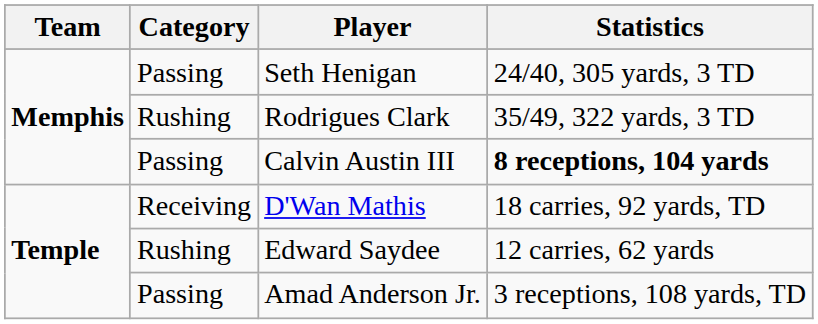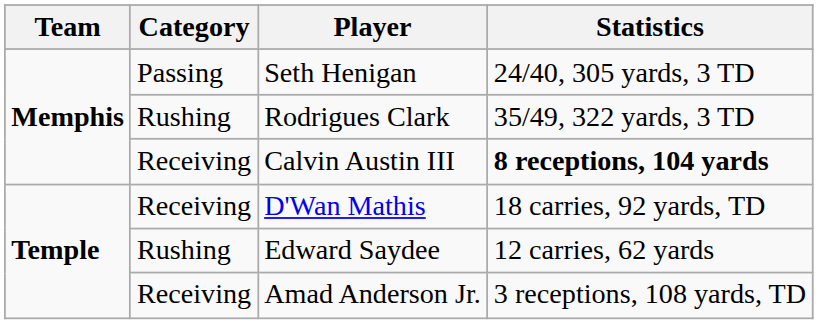(180, 160) Passing -> (194, 160) Receiving
(180, 294) Passing -> (194, 294) Receiving
